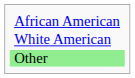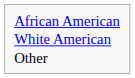(31, 58) lightgreen background -> (31, 58) no background
